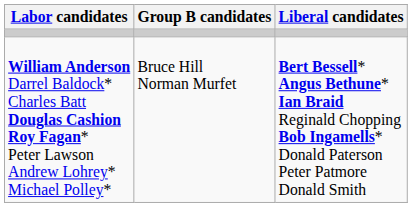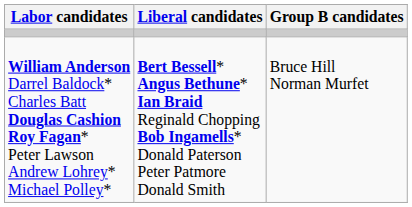columns swapped: (341, 16) <-> (204, 16)
